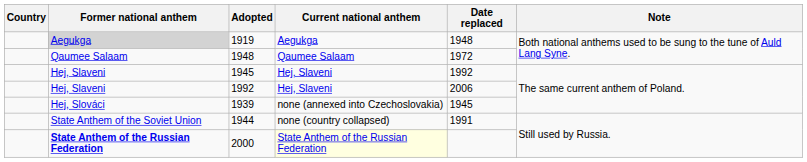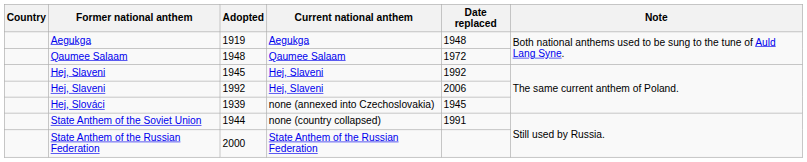(71, 40) lightgrey background -> (71, 40) no background
(120, 143) bold -> (116, 143) normal
(342, 143) lightyellow background -> (334, 143) no background
